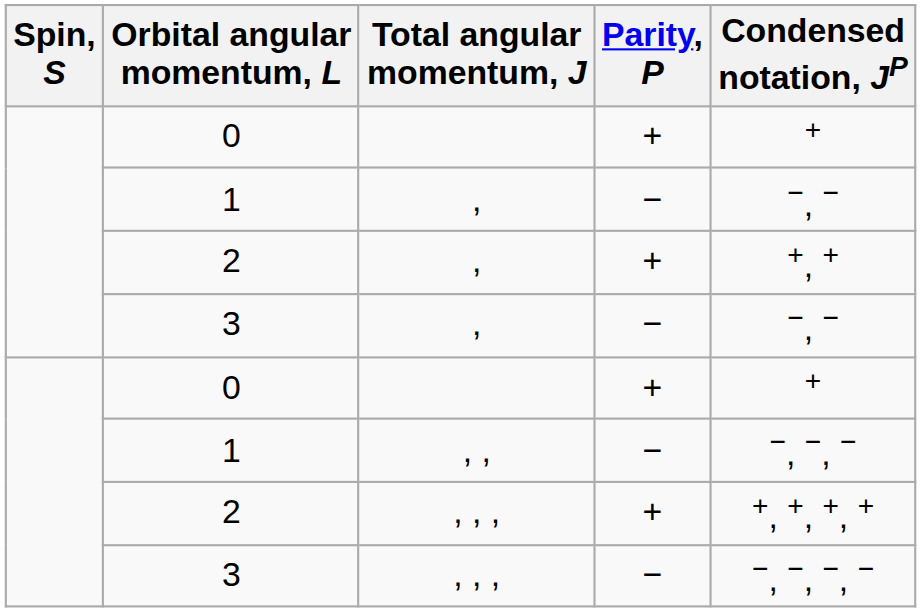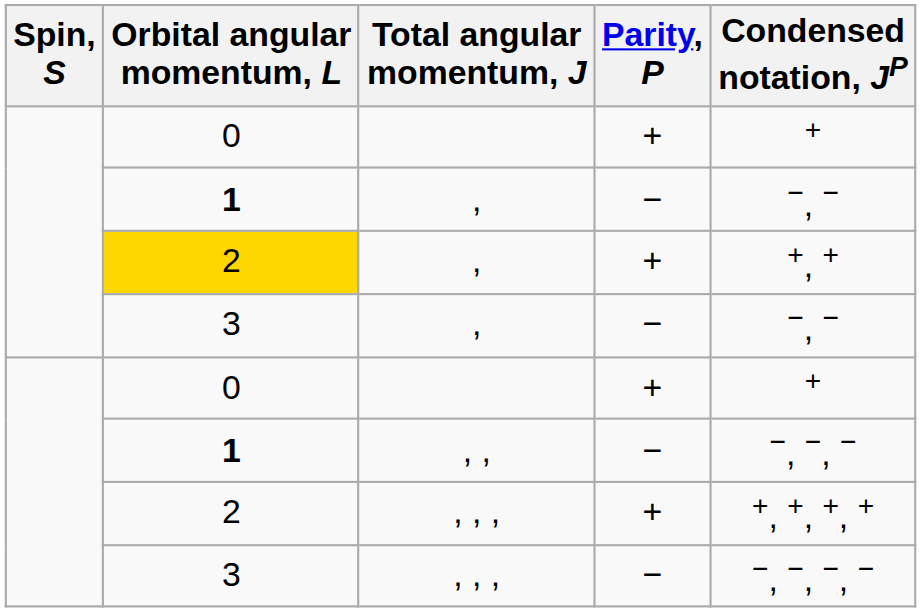(231, 199) normal -> (231, 199) bold
(231, 261) no background -> (231, 261) gold background
(231, 449) normal -> (231, 449) bold
